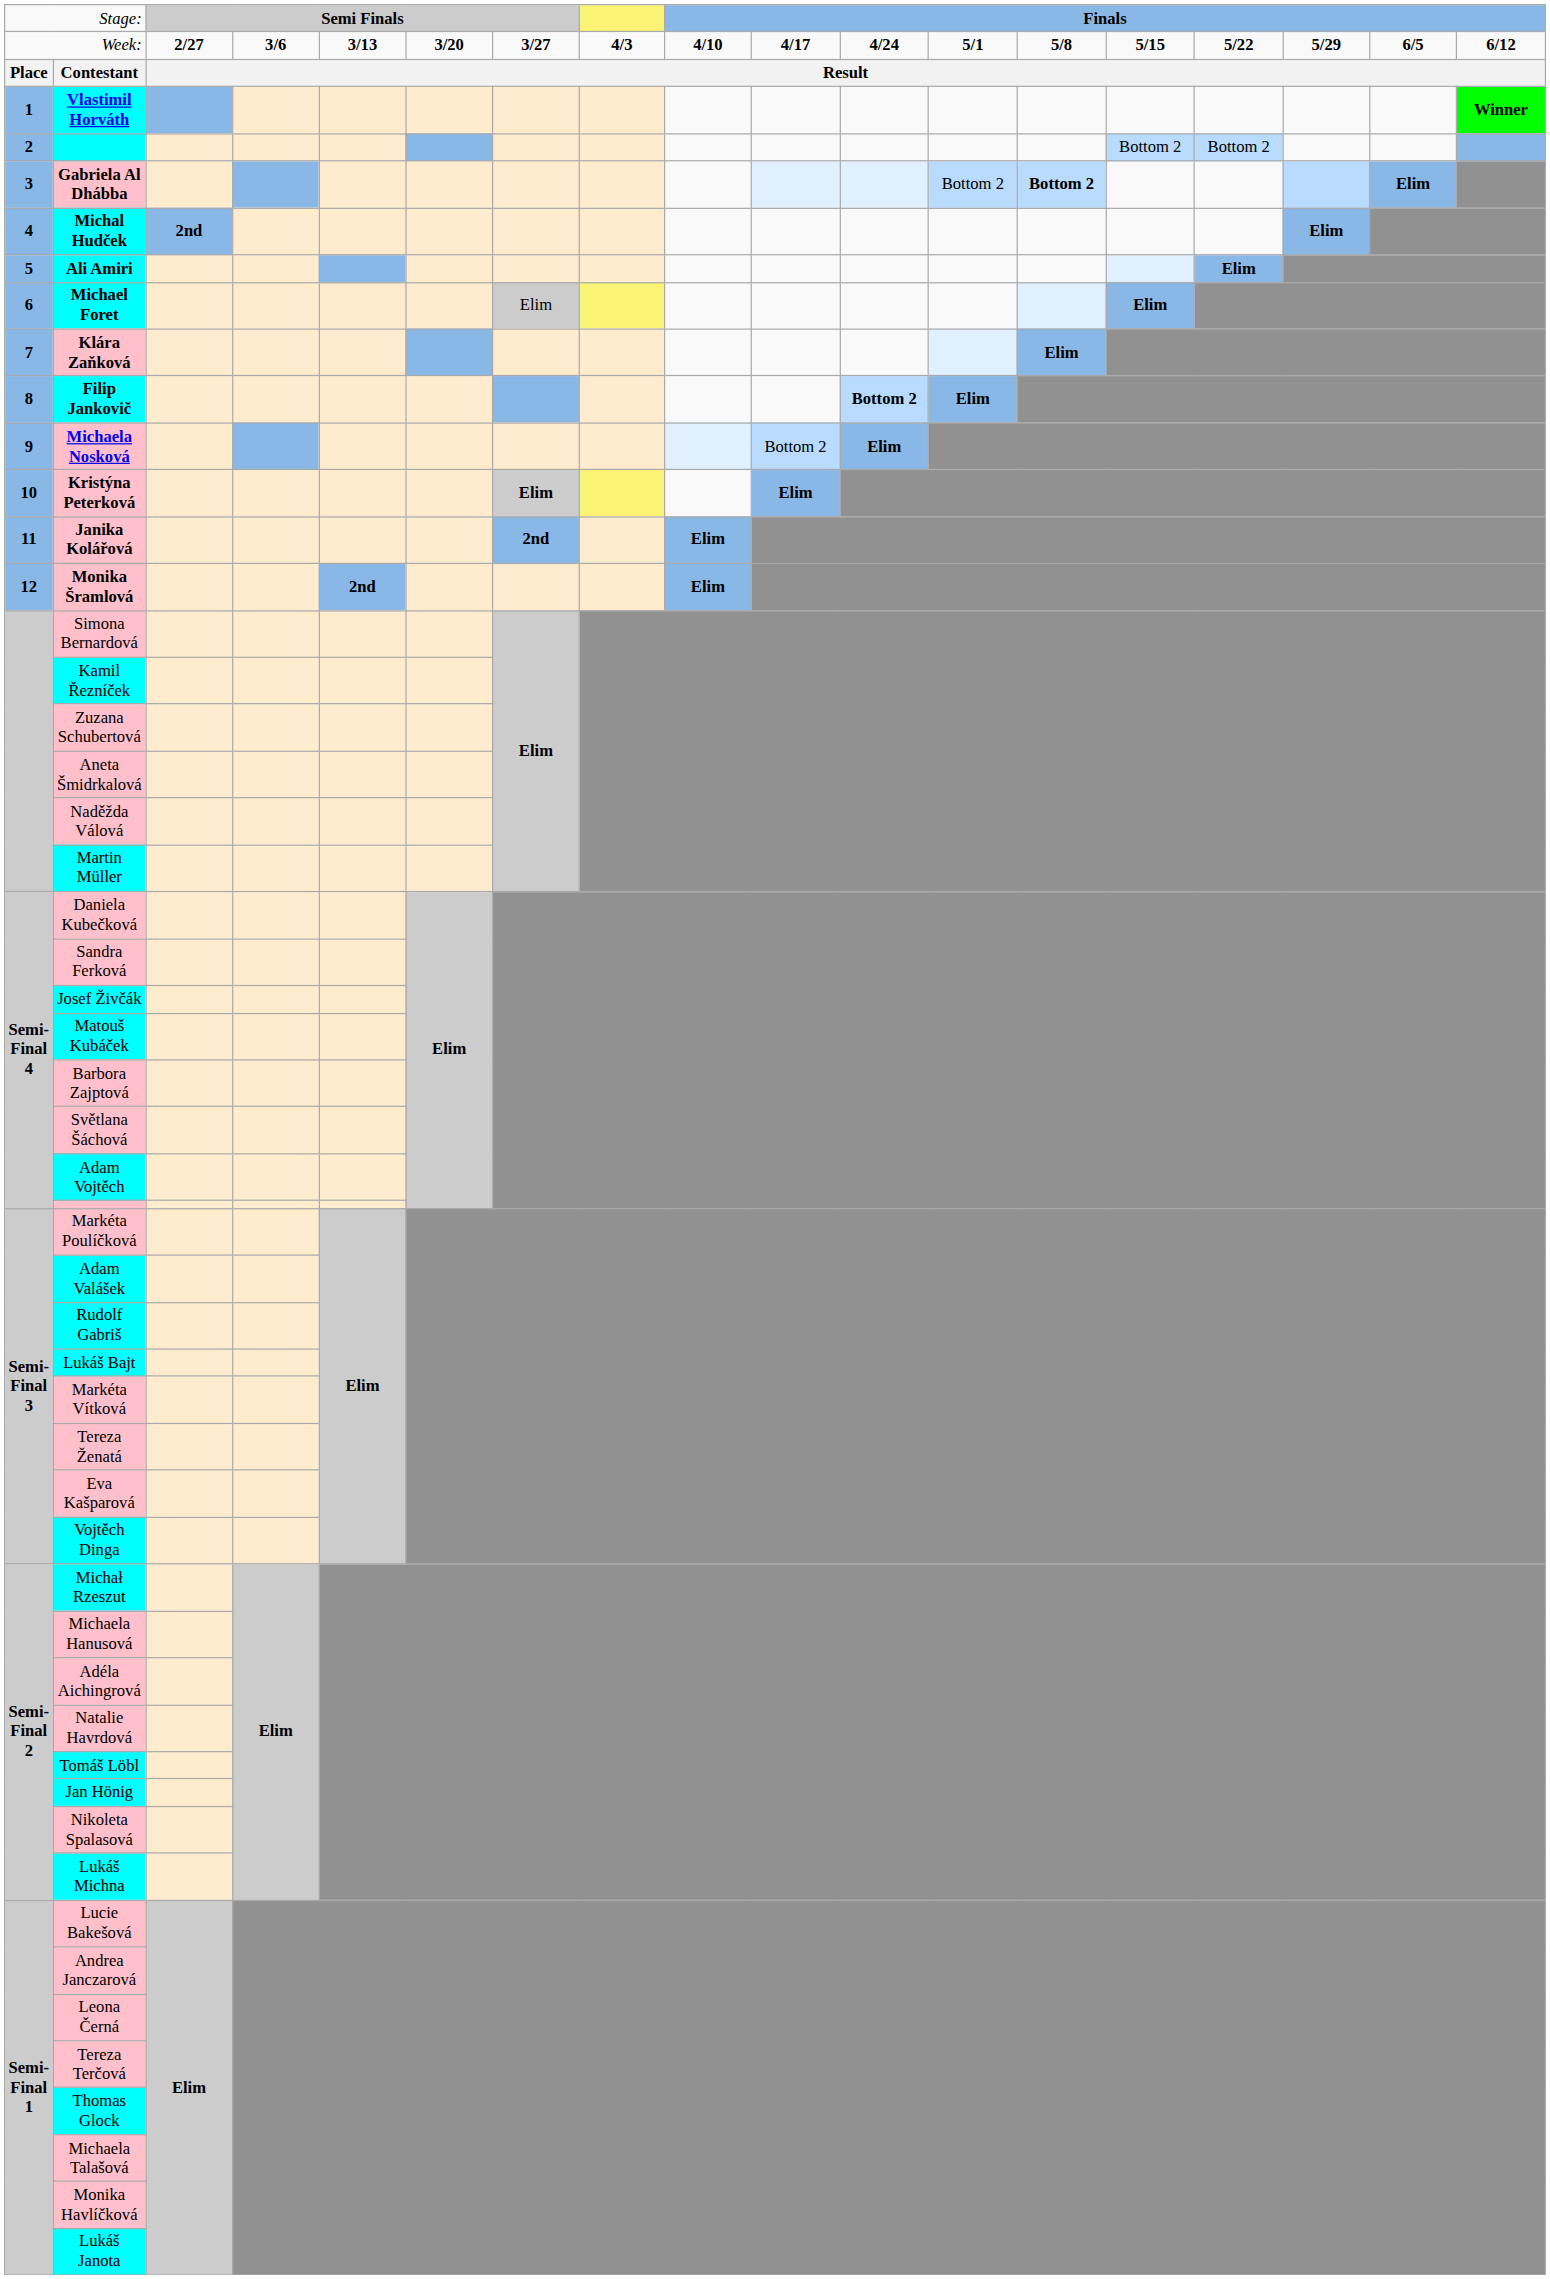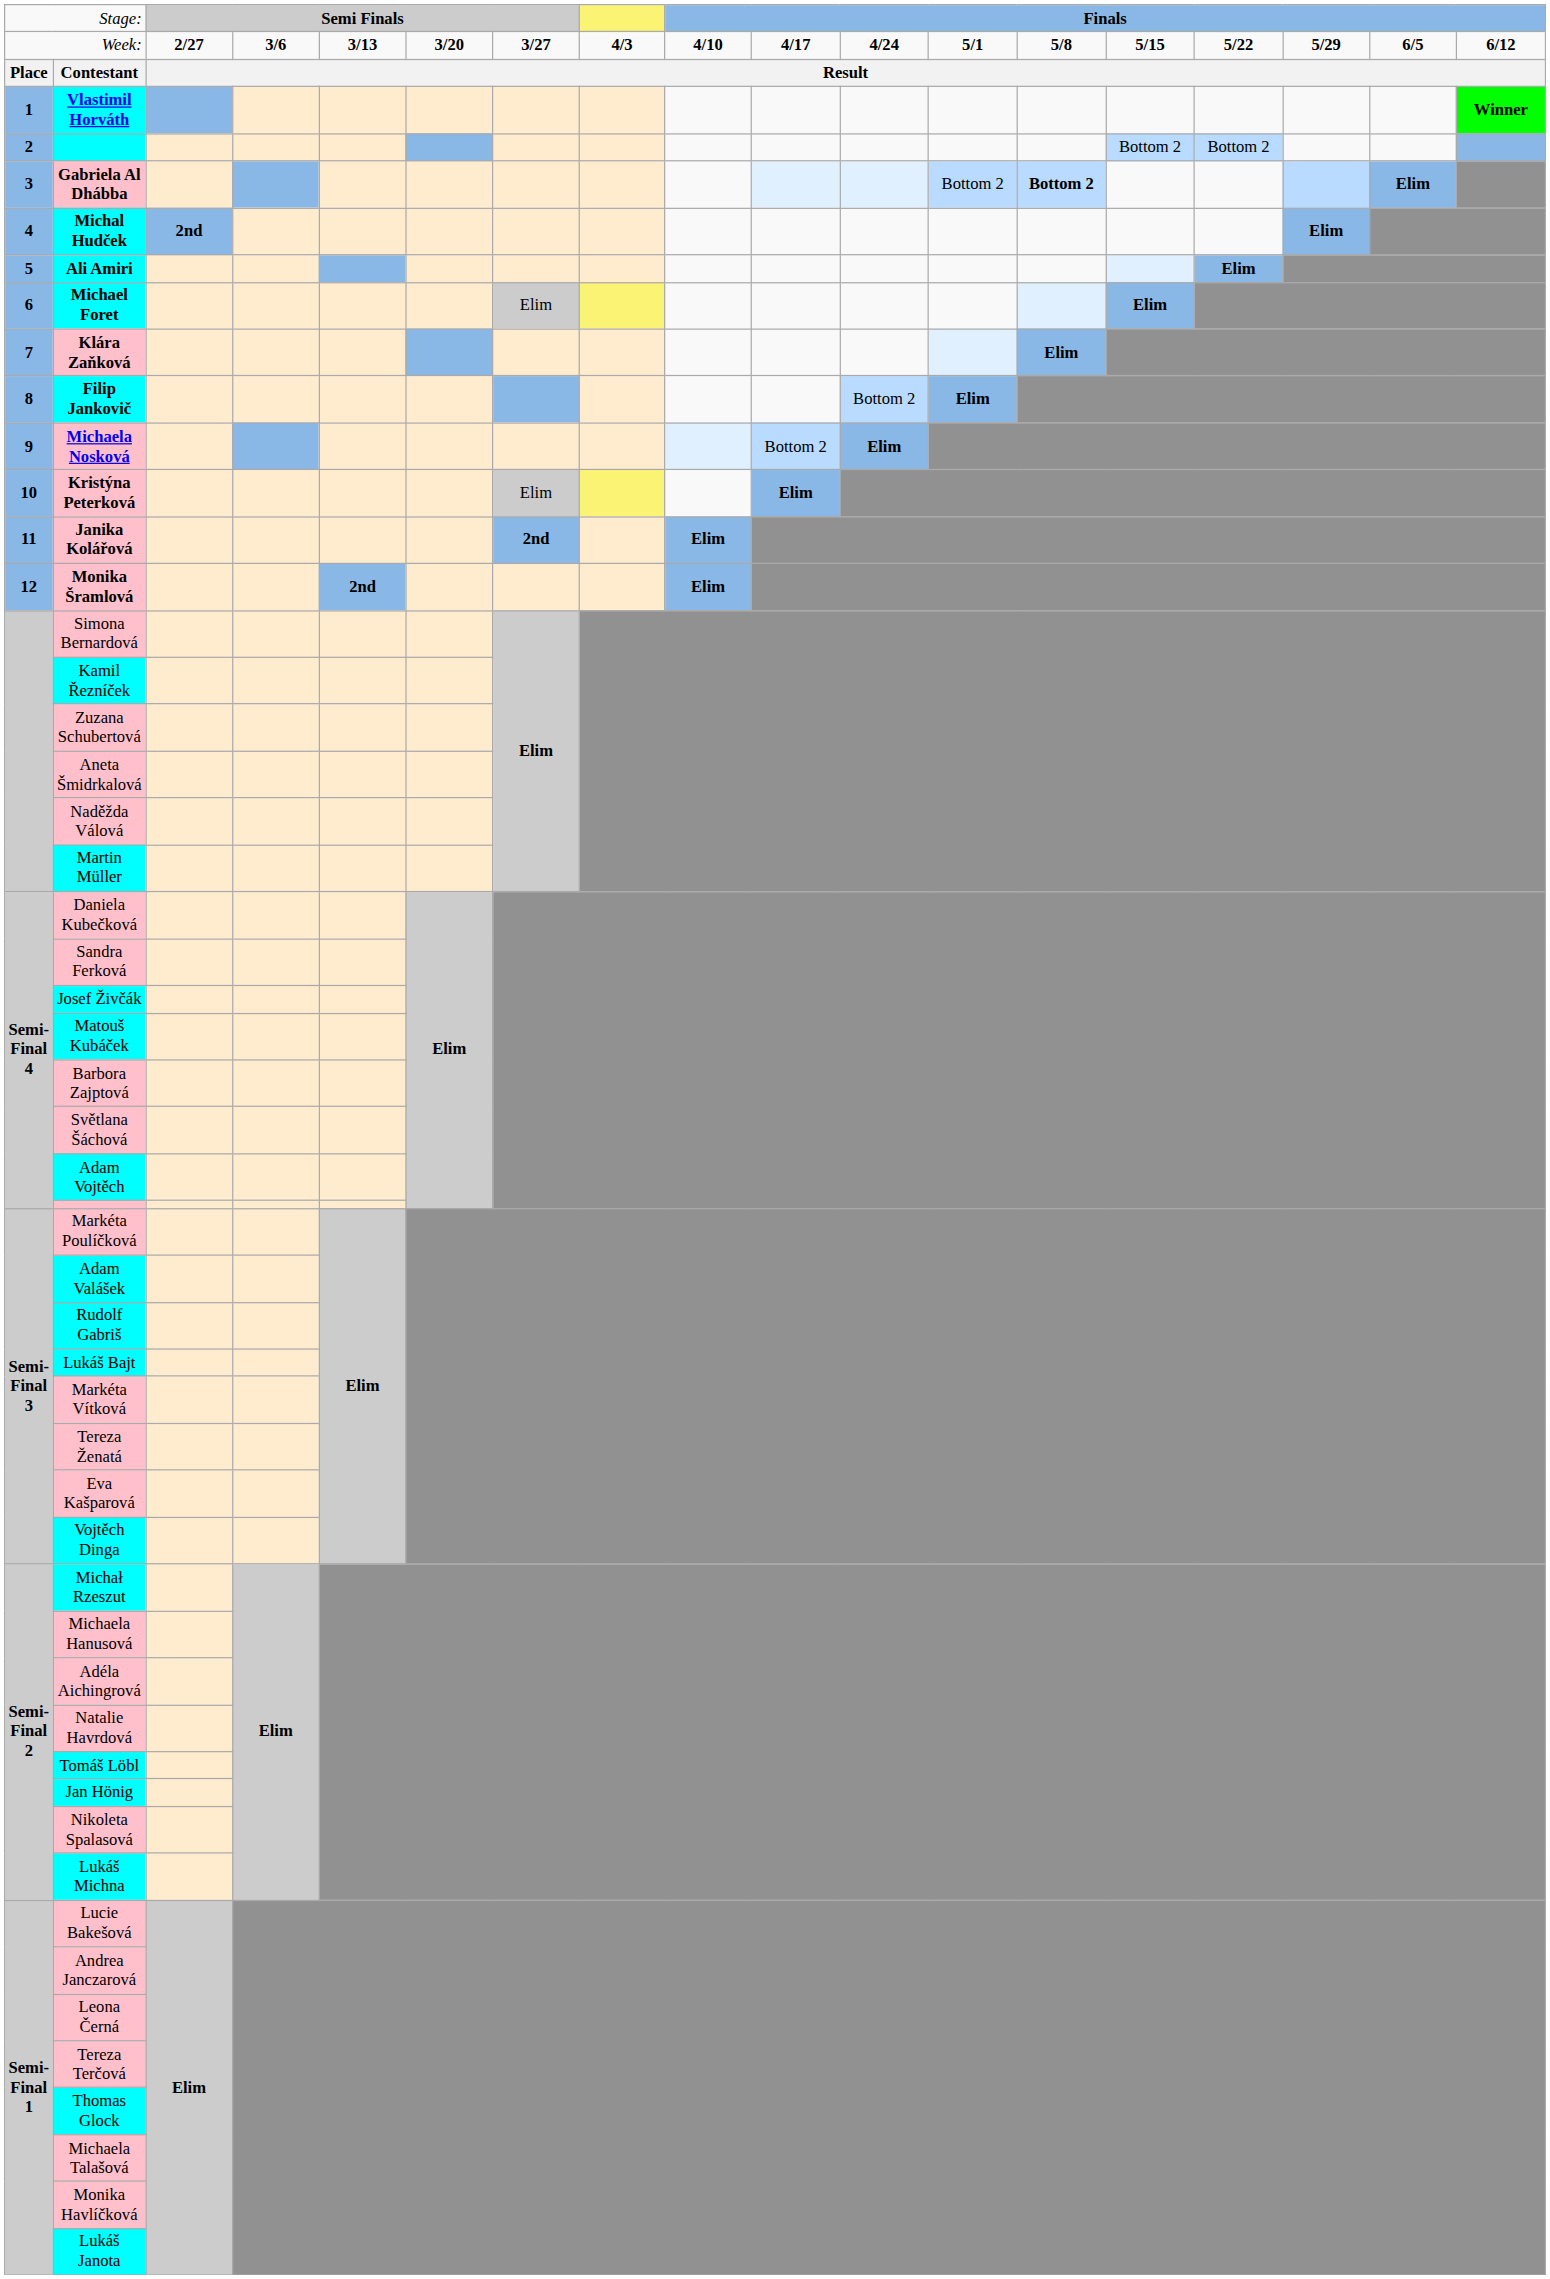(884, 398) bold -> (884, 398) normal
(536, 492) bold -> (536, 492) normal
